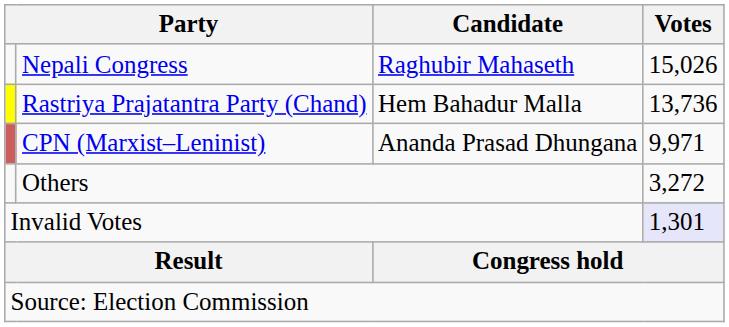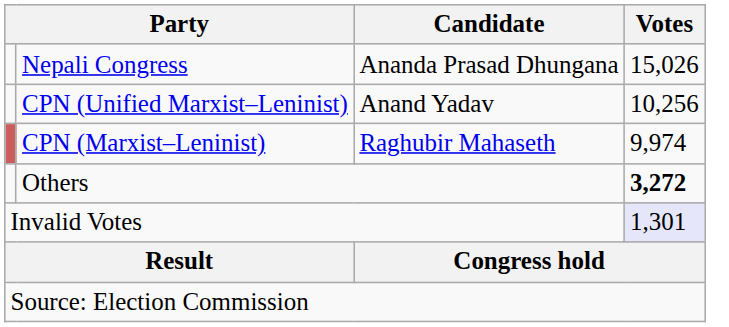(476, 63) Raghubir Mahaseth -> (489, 63) Ananda Prasad Dhungana
- row: (194, 103)
+ row: (185, 103)
(508, 143) Ananda Prasad Dhungana -> (457, 143) Raghubir Mahaseth
(677, 143) 9,971 -> (658, 143) 9,974
(677, 182) normal -> (658, 182) bold
